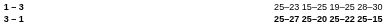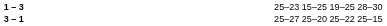(328, 19) bold -> (328, 19) normal
